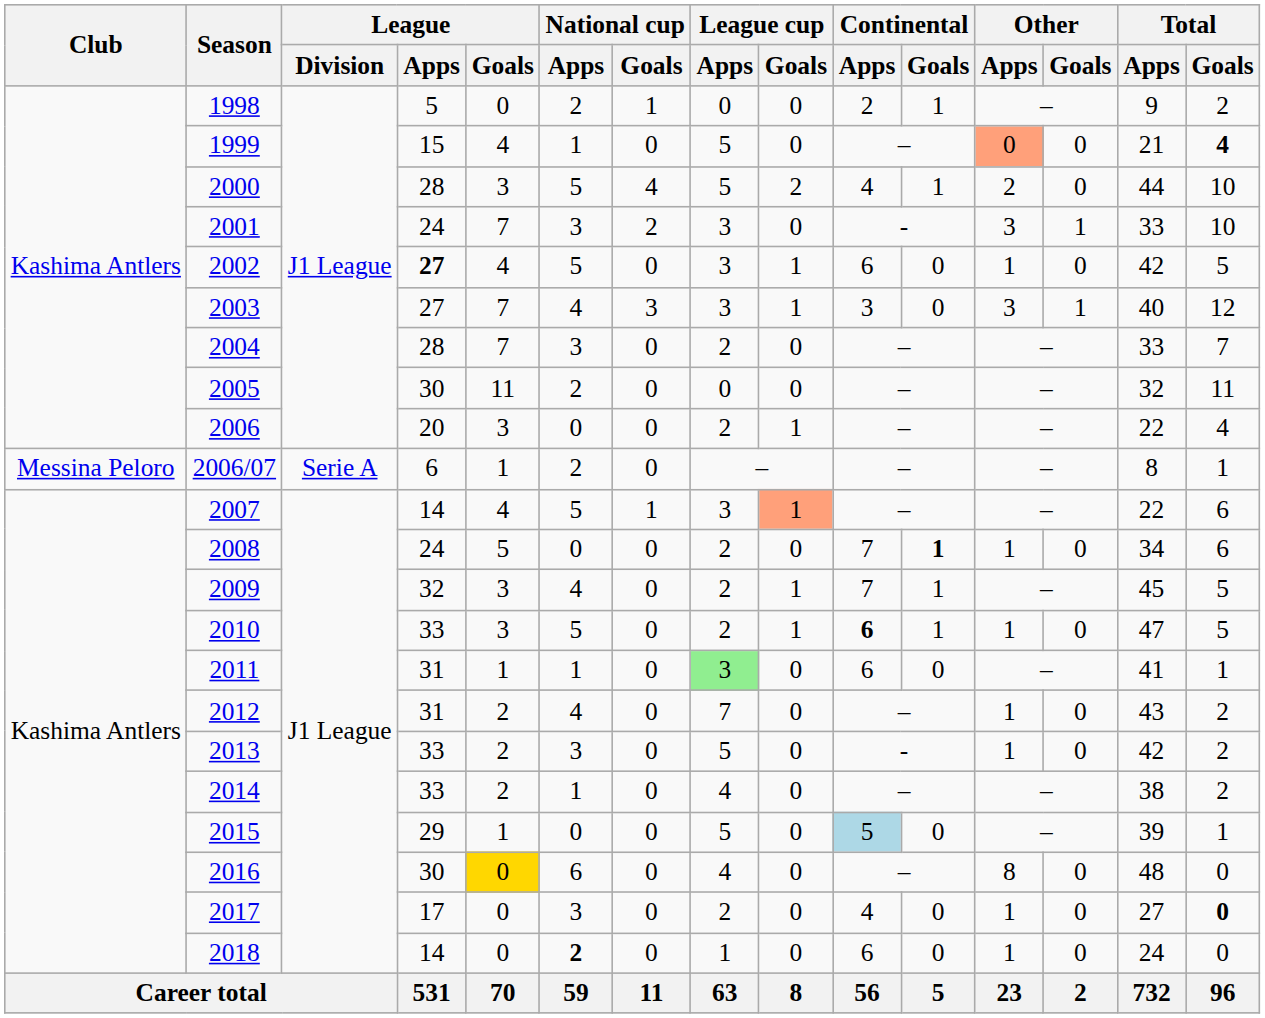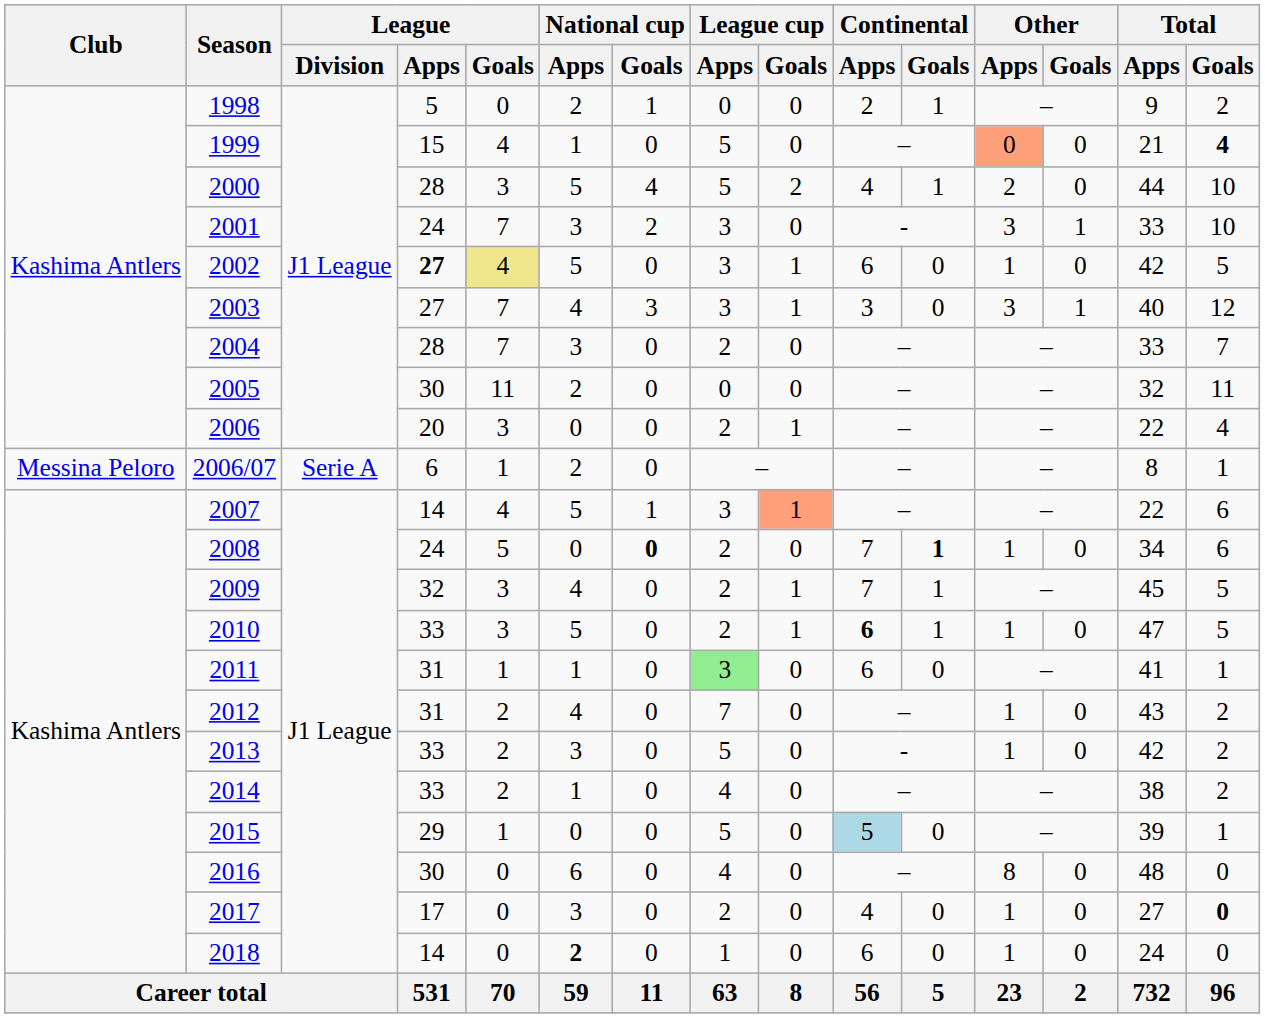(503, 266) no background -> (503, 266) khaki background
(651, 549) normal -> (651, 549) bold
(503, 871) gold background -> (503, 871) no background
